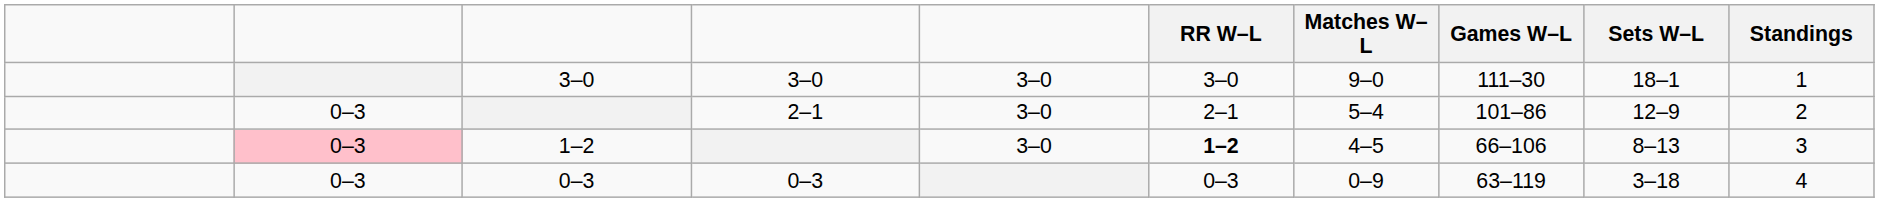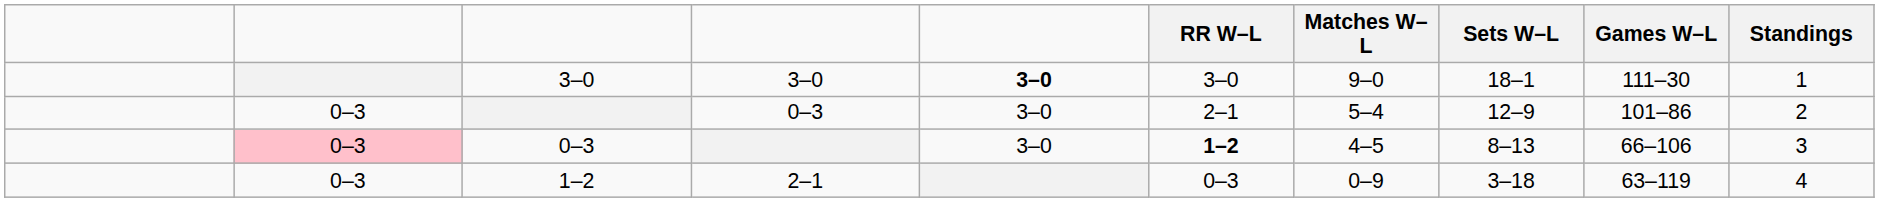columns swapped: (1656, 34) <-> (1511, 34)
(1034, 79) normal -> (1034, 79) bold
(805, 113) 2–1 -> (805, 113) 0–3
(577, 147) 1–2 -> (577, 147) 0–3
(577, 180) 0–3 -> (577, 180) 1–2
(805, 180) 0–3 -> (805, 180) 2–1
